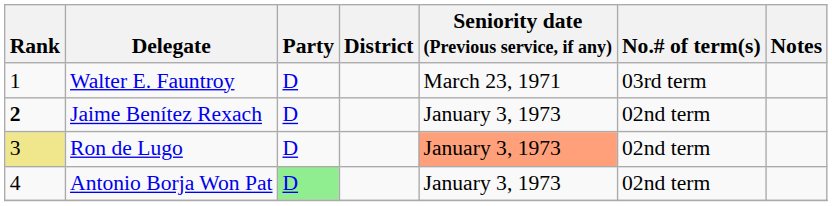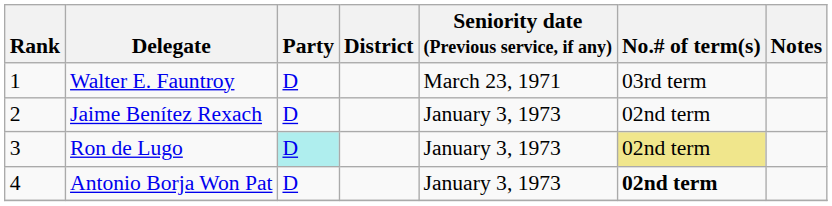(15, 114) bold -> (15, 114) normal
(15, 148) khaki background -> (15, 148) no background
(290, 148) no background -> (290, 148) paleturquoise background
(492, 148) lightsalmon background -> (492, 148) no background
(666, 148) no background -> (666, 148) khaki background
(290, 182) lightgreen background -> (290, 182) no background
(666, 182) normal -> (670, 182) bold
